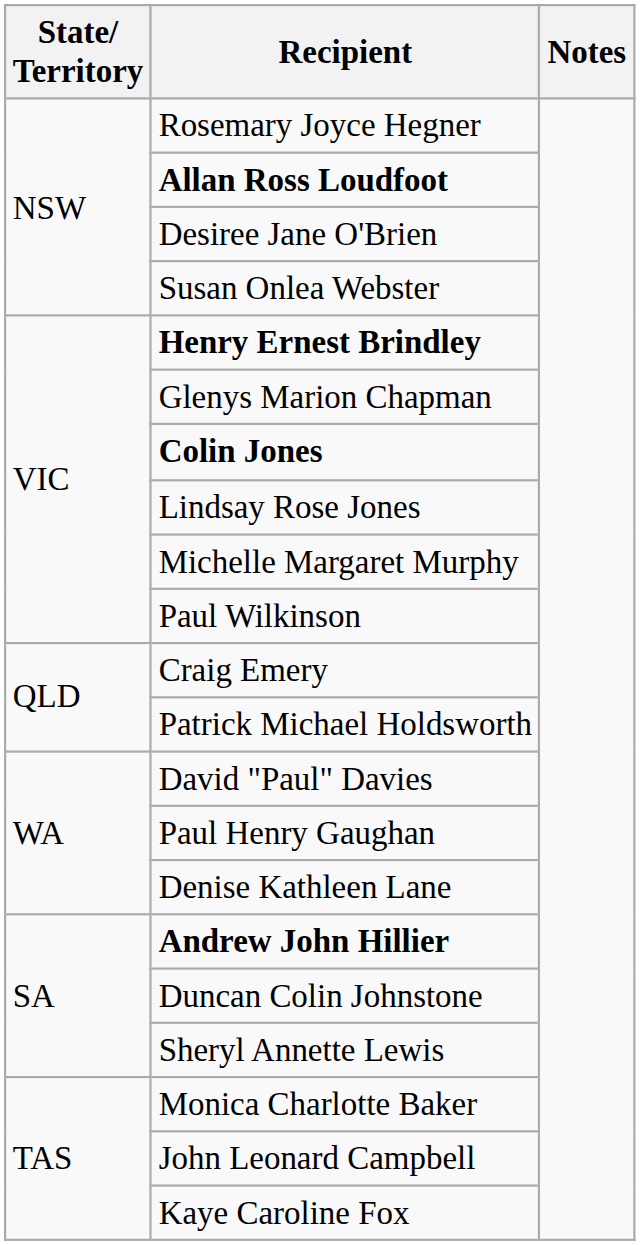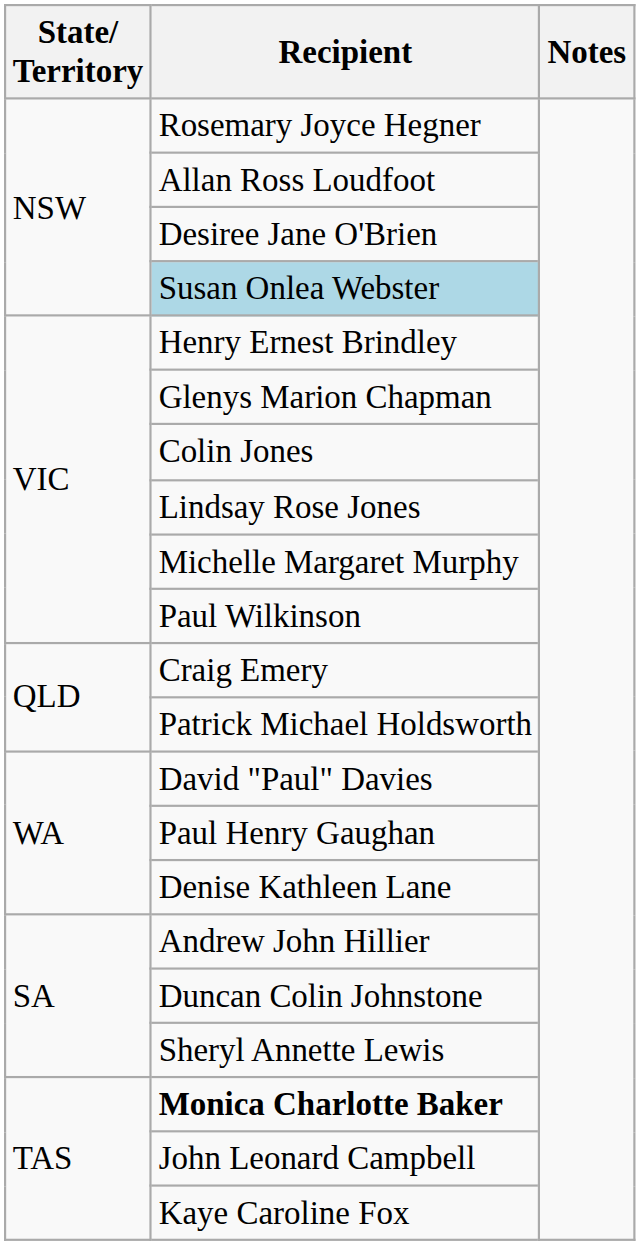(303, 179) bold -> (297, 179) normal
(299, 288) no background -> (299, 288) lightblue background
(320, 342) bold -> (308, 342) normal
(241, 451) bold -> (236, 451) normal
(304, 941) bold -> (294, 941) normal
(318, 1104) normal -> (331, 1104) bold
